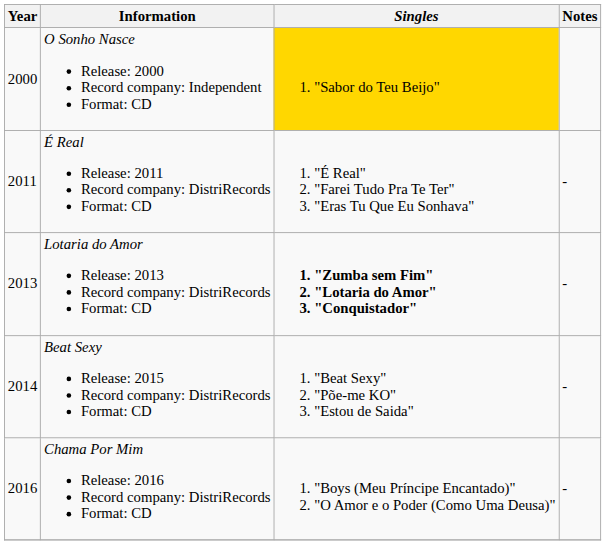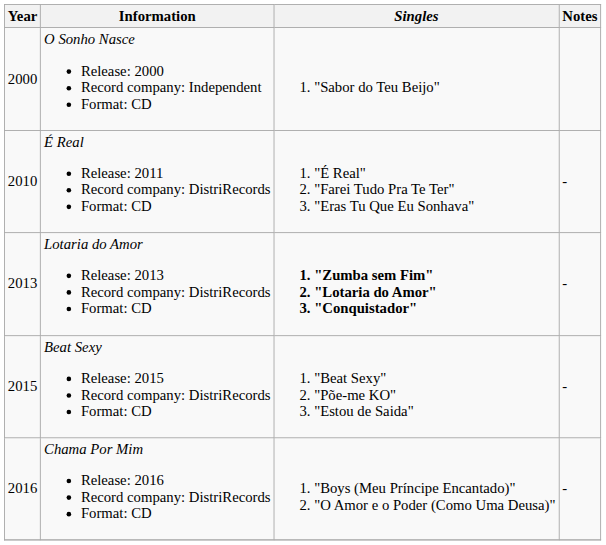(416, 87) gold background -> (416, 87) no background
(22, 181) 2011 -> (23, 181) 2010
(23, 386) 2014 -> (23, 386) 2015
